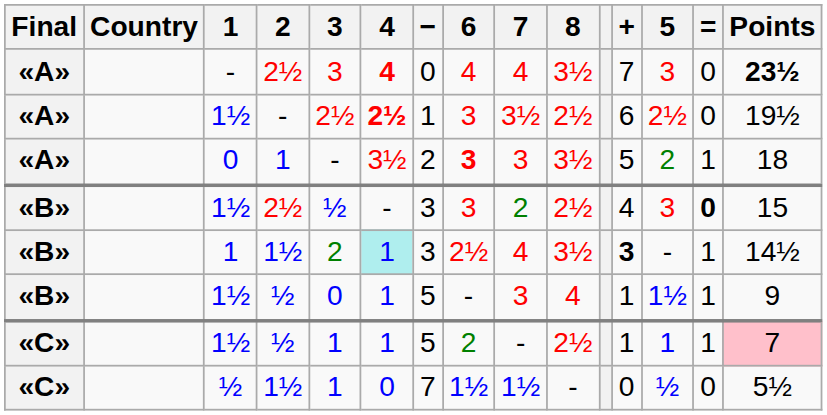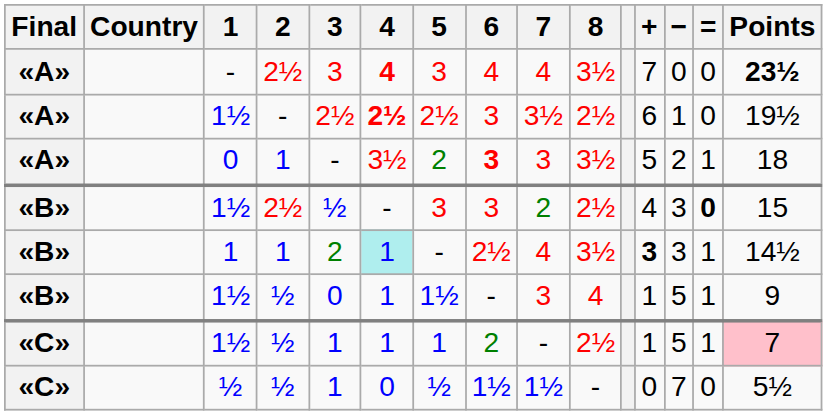columns swapped: (667, 26) <-> (428, 26)
(283, 251) 1½ -> (283, 251) 1
(283, 387) 1½ -> (283, 387) ½
